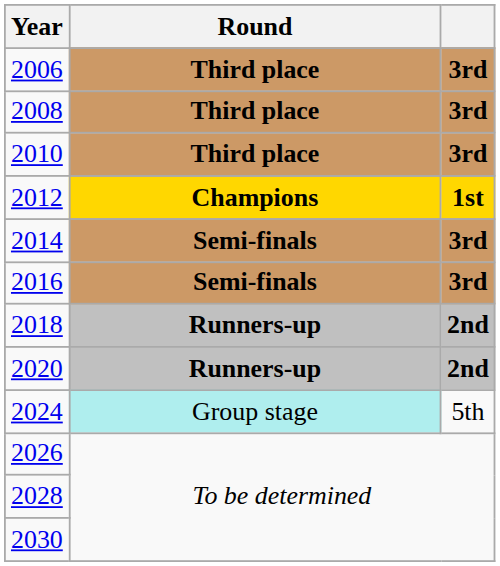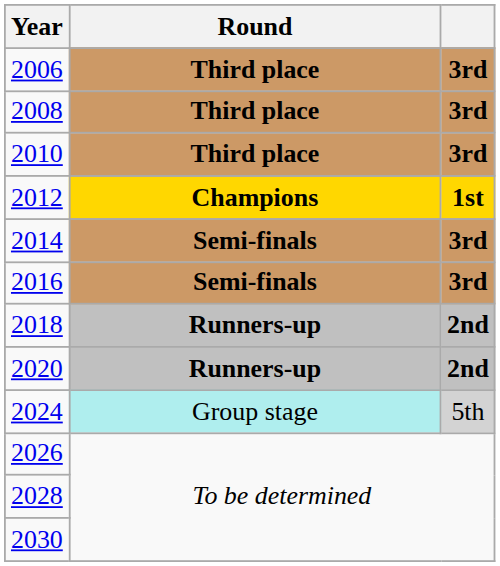(468, 411) no background -> (468, 411) lightgrey background
